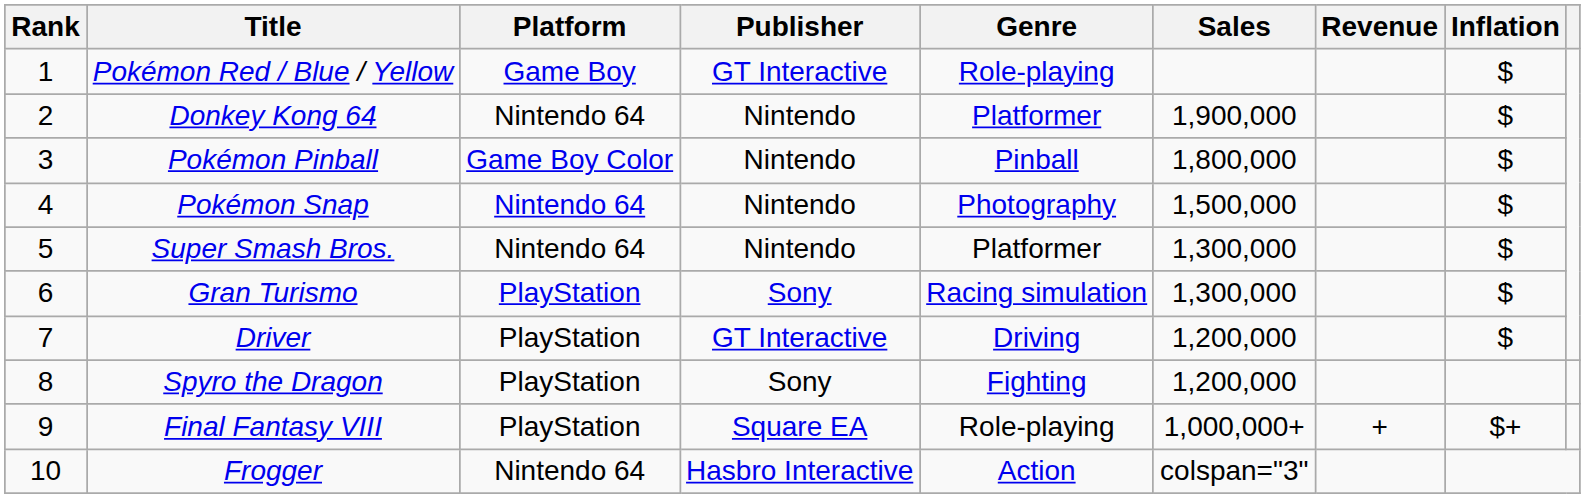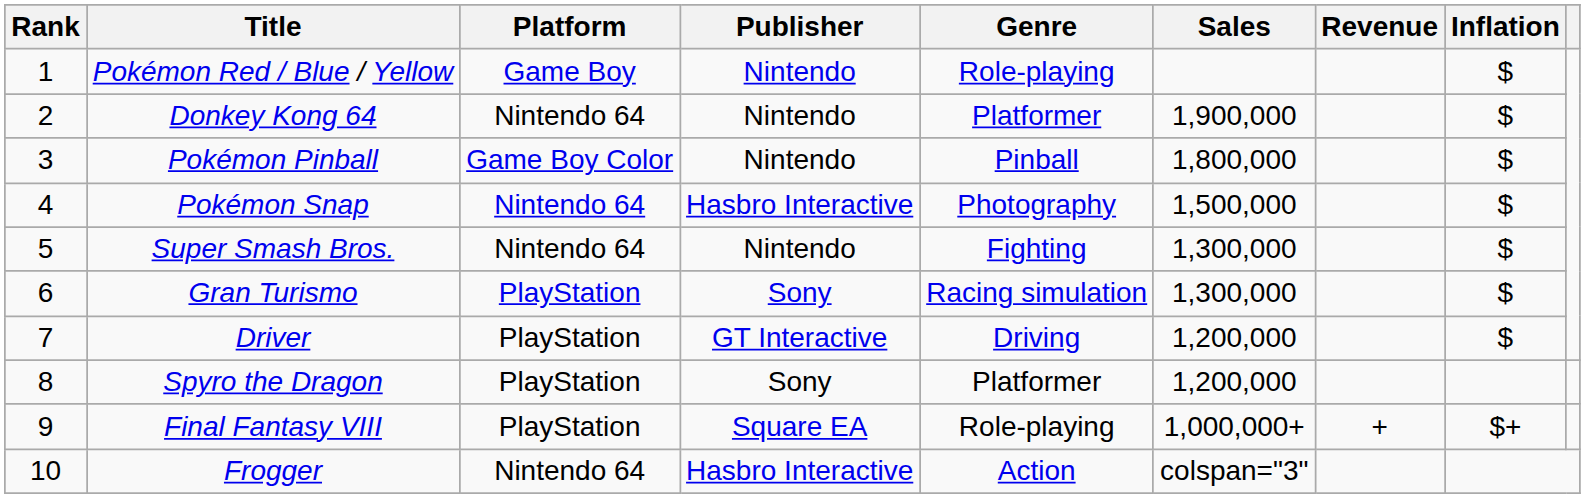(800, 71) GT Interactive -> (800, 71) Nintendo
(800, 204) Nintendo -> (800, 204) Hasbro Interactive
(1037, 248) Platformer -> (1037, 248) Fighting
(1037, 381) Fighting -> (1037, 381) Platformer
